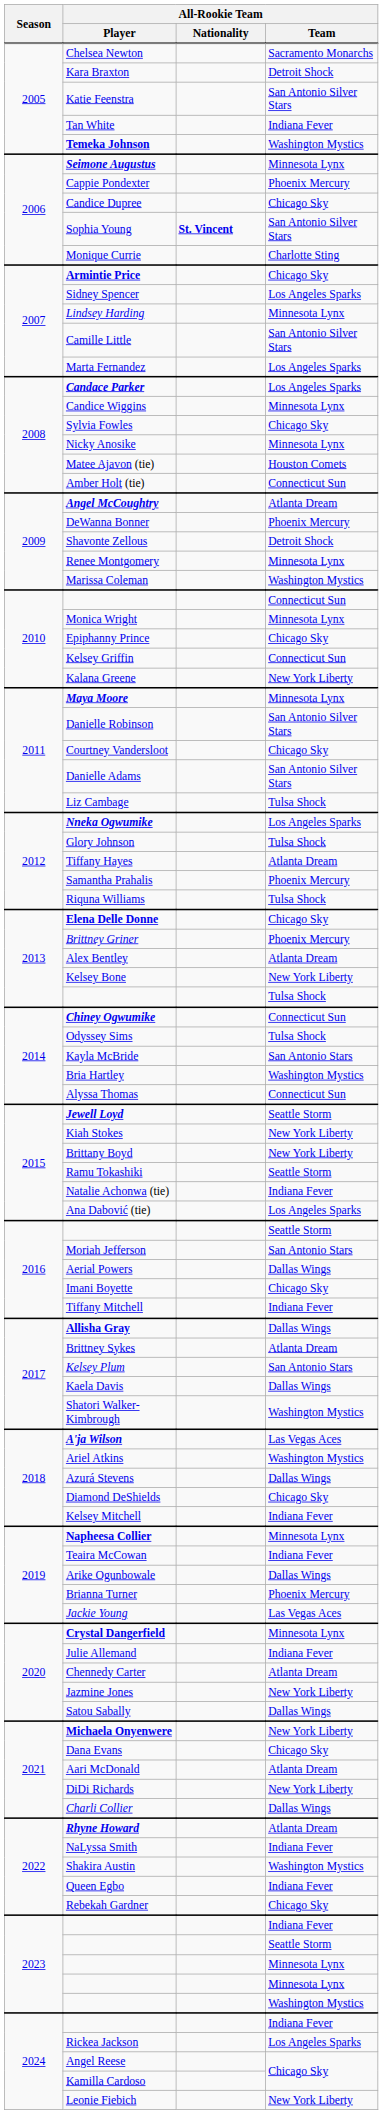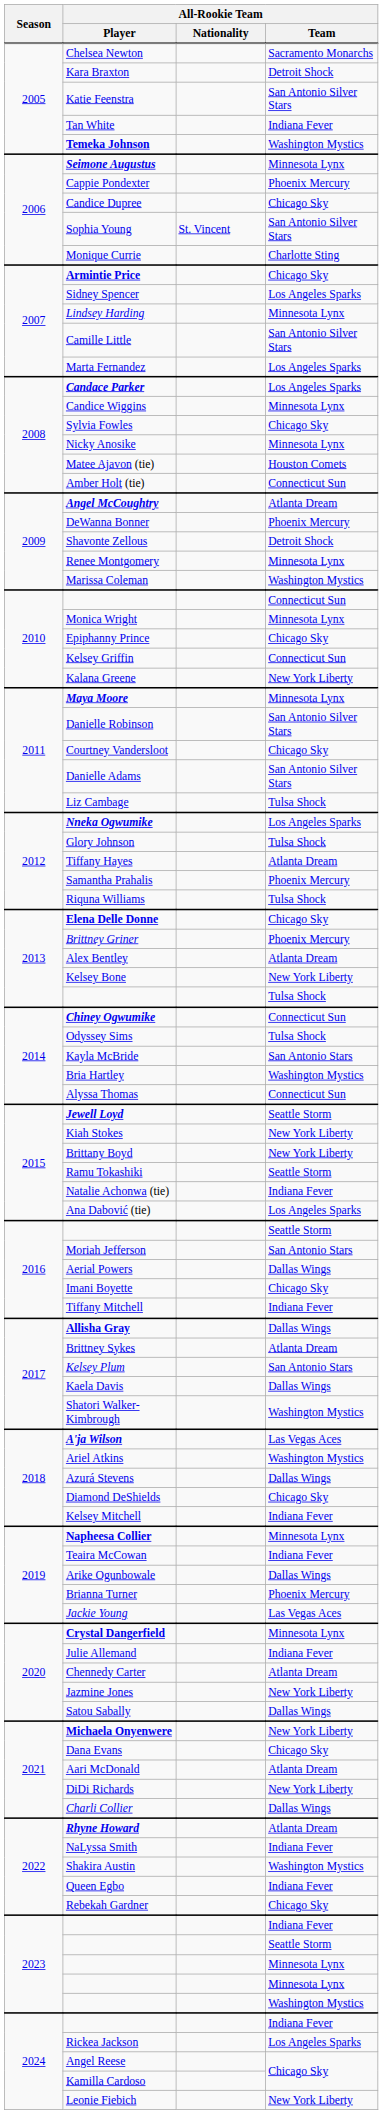(206, 229) bold -> (204, 229) normal
